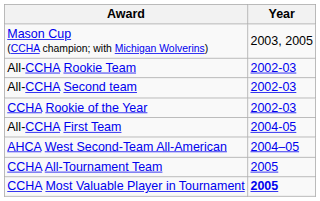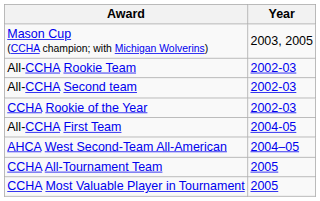(264, 186) bold -> (264, 186) normal
